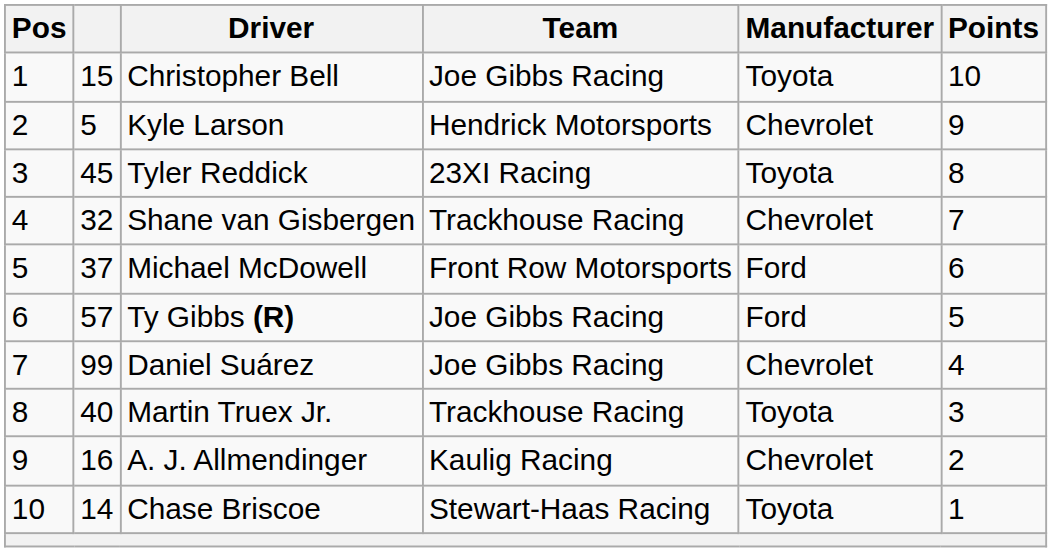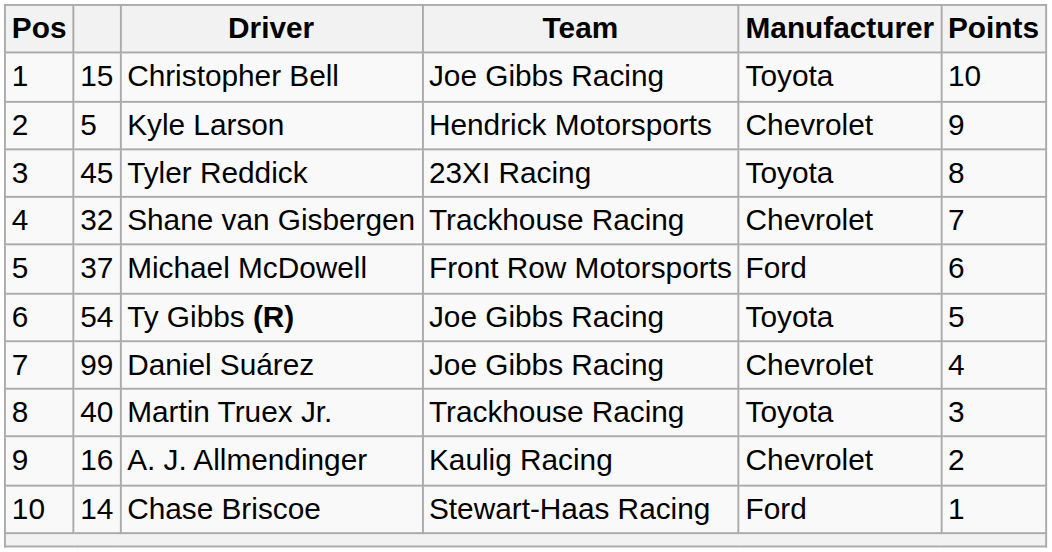(97, 316) 57 -> (97, 316) 54
(776, 316) Ford -> (789, 316) Toyota
(789, 507) Toyota -> (776, 507) Ford
